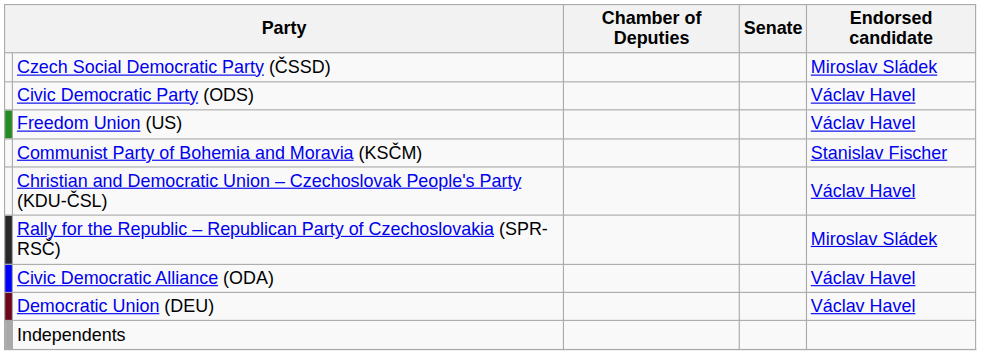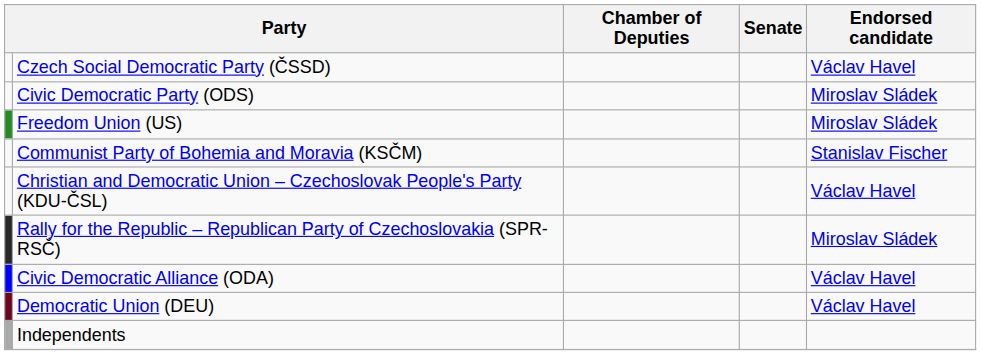(874, 67) Miroslav Sládek -> (863, 67) Václav Havel
(863, 95) Václav Havel -> (874, 95) Miroslav Sládek
(863, 124) Václav Havel -> (874, 124) Miroslav Sládek
